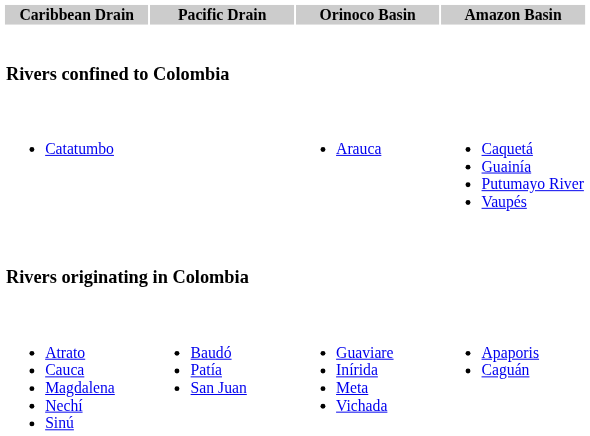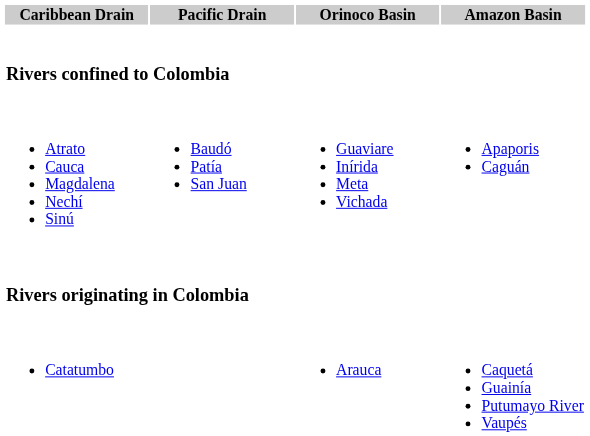rows swapped: (77, 388) <-> (77, 149)
